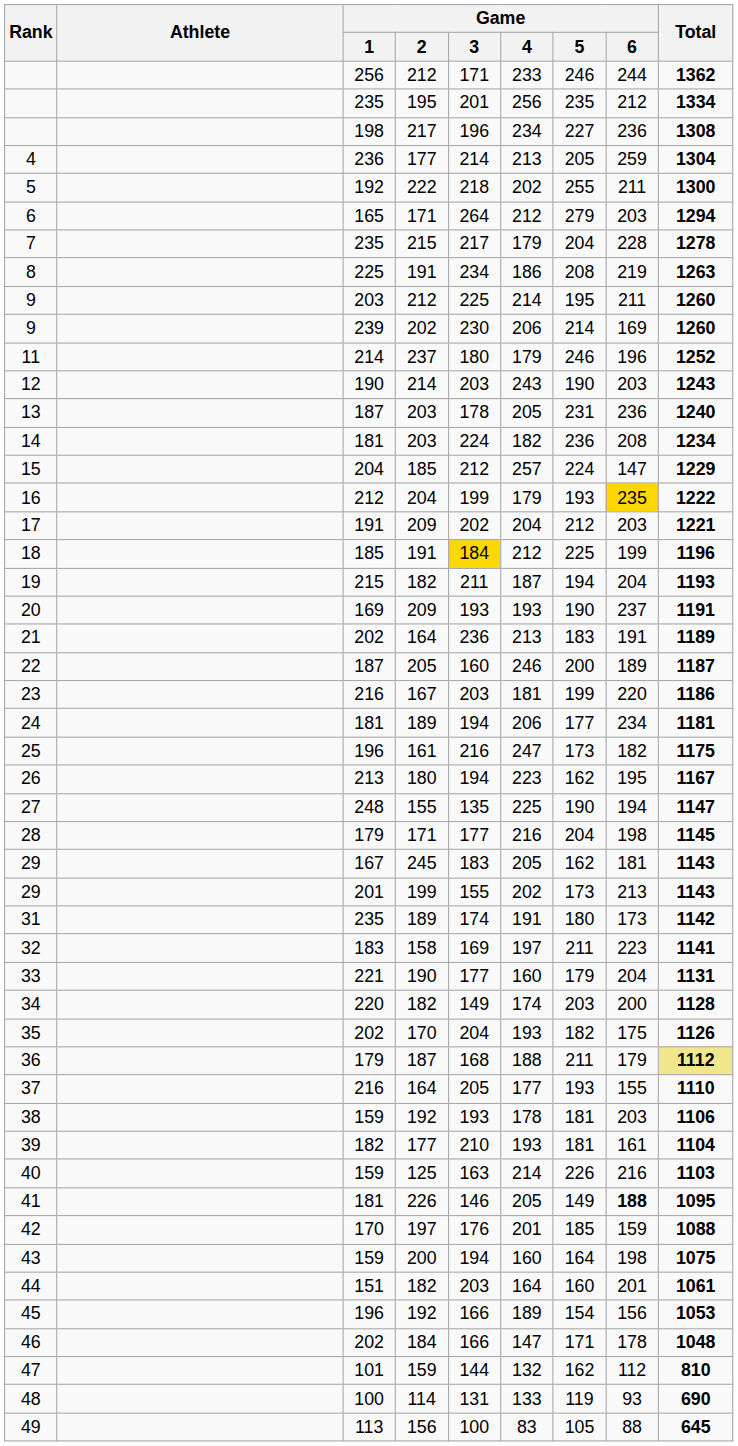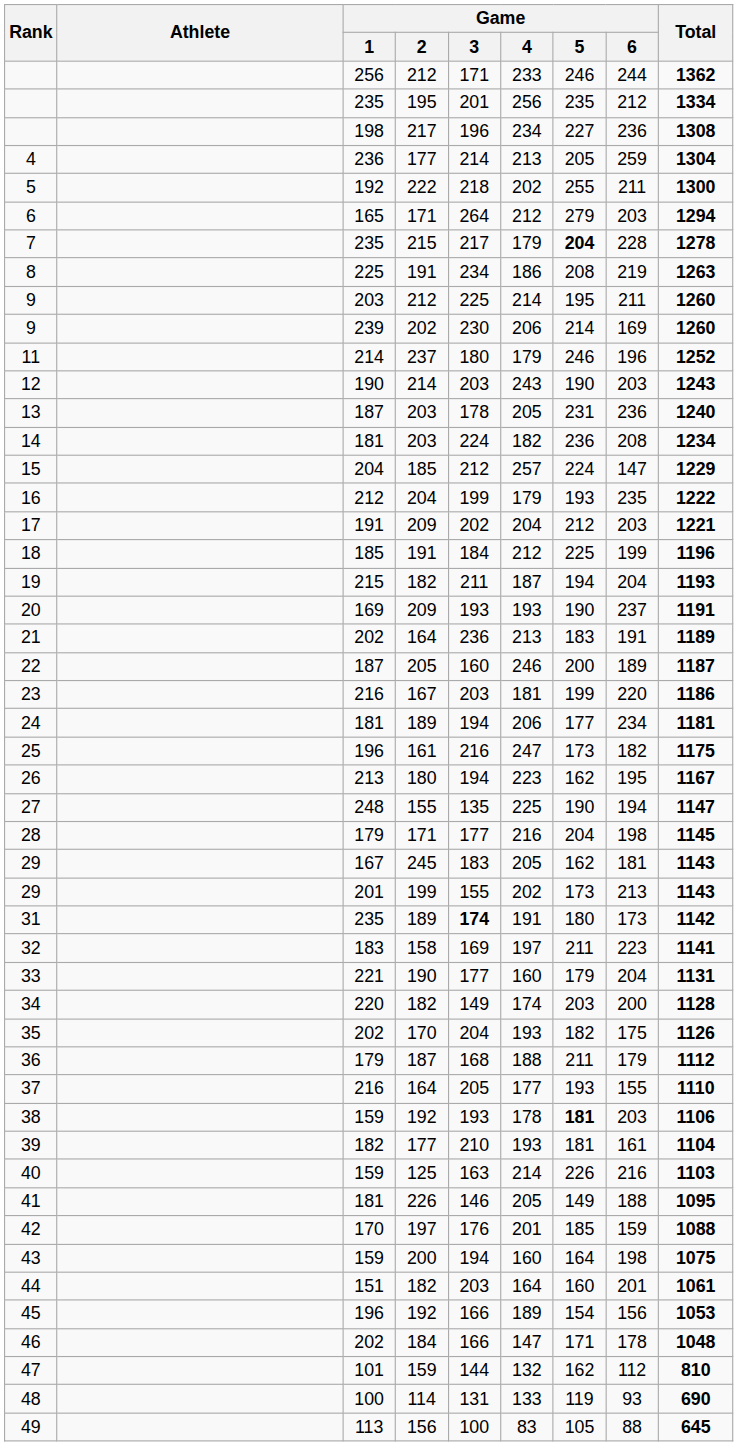(579, 243) normal -> (579, 243) bold
(632, 497) gold background -> (632, 497) no background
(474, 553) gold background -> (474, 553) no background
(474, 919) normal -> (474, 919) bold
(696, 1060) khaki background -> (696, 1060) no background
(579, 1117) normal -> (579, 1117) bold
(632, 1201) bold -> (632, 1201) normal
